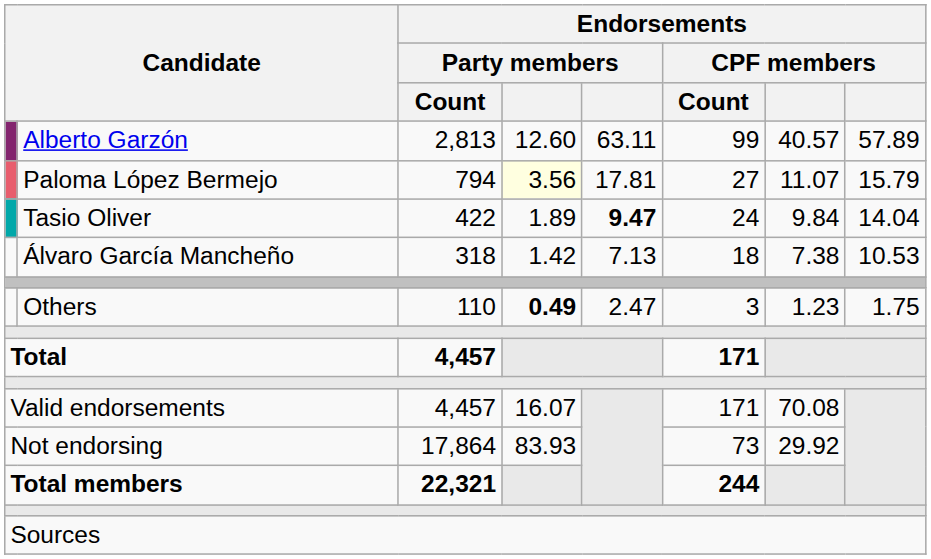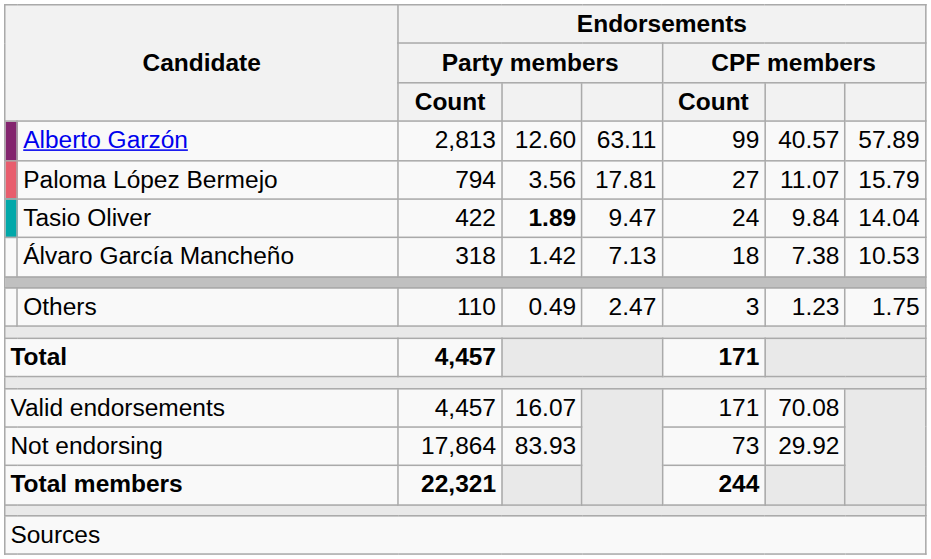(552, 179) lightyellow background -> (552, 179) no background
(552, 218) normal -> (552, 218) bold
(632, 218) bold -> (632, 218) normal
(552, 306) bold -> (552, 306) normal
